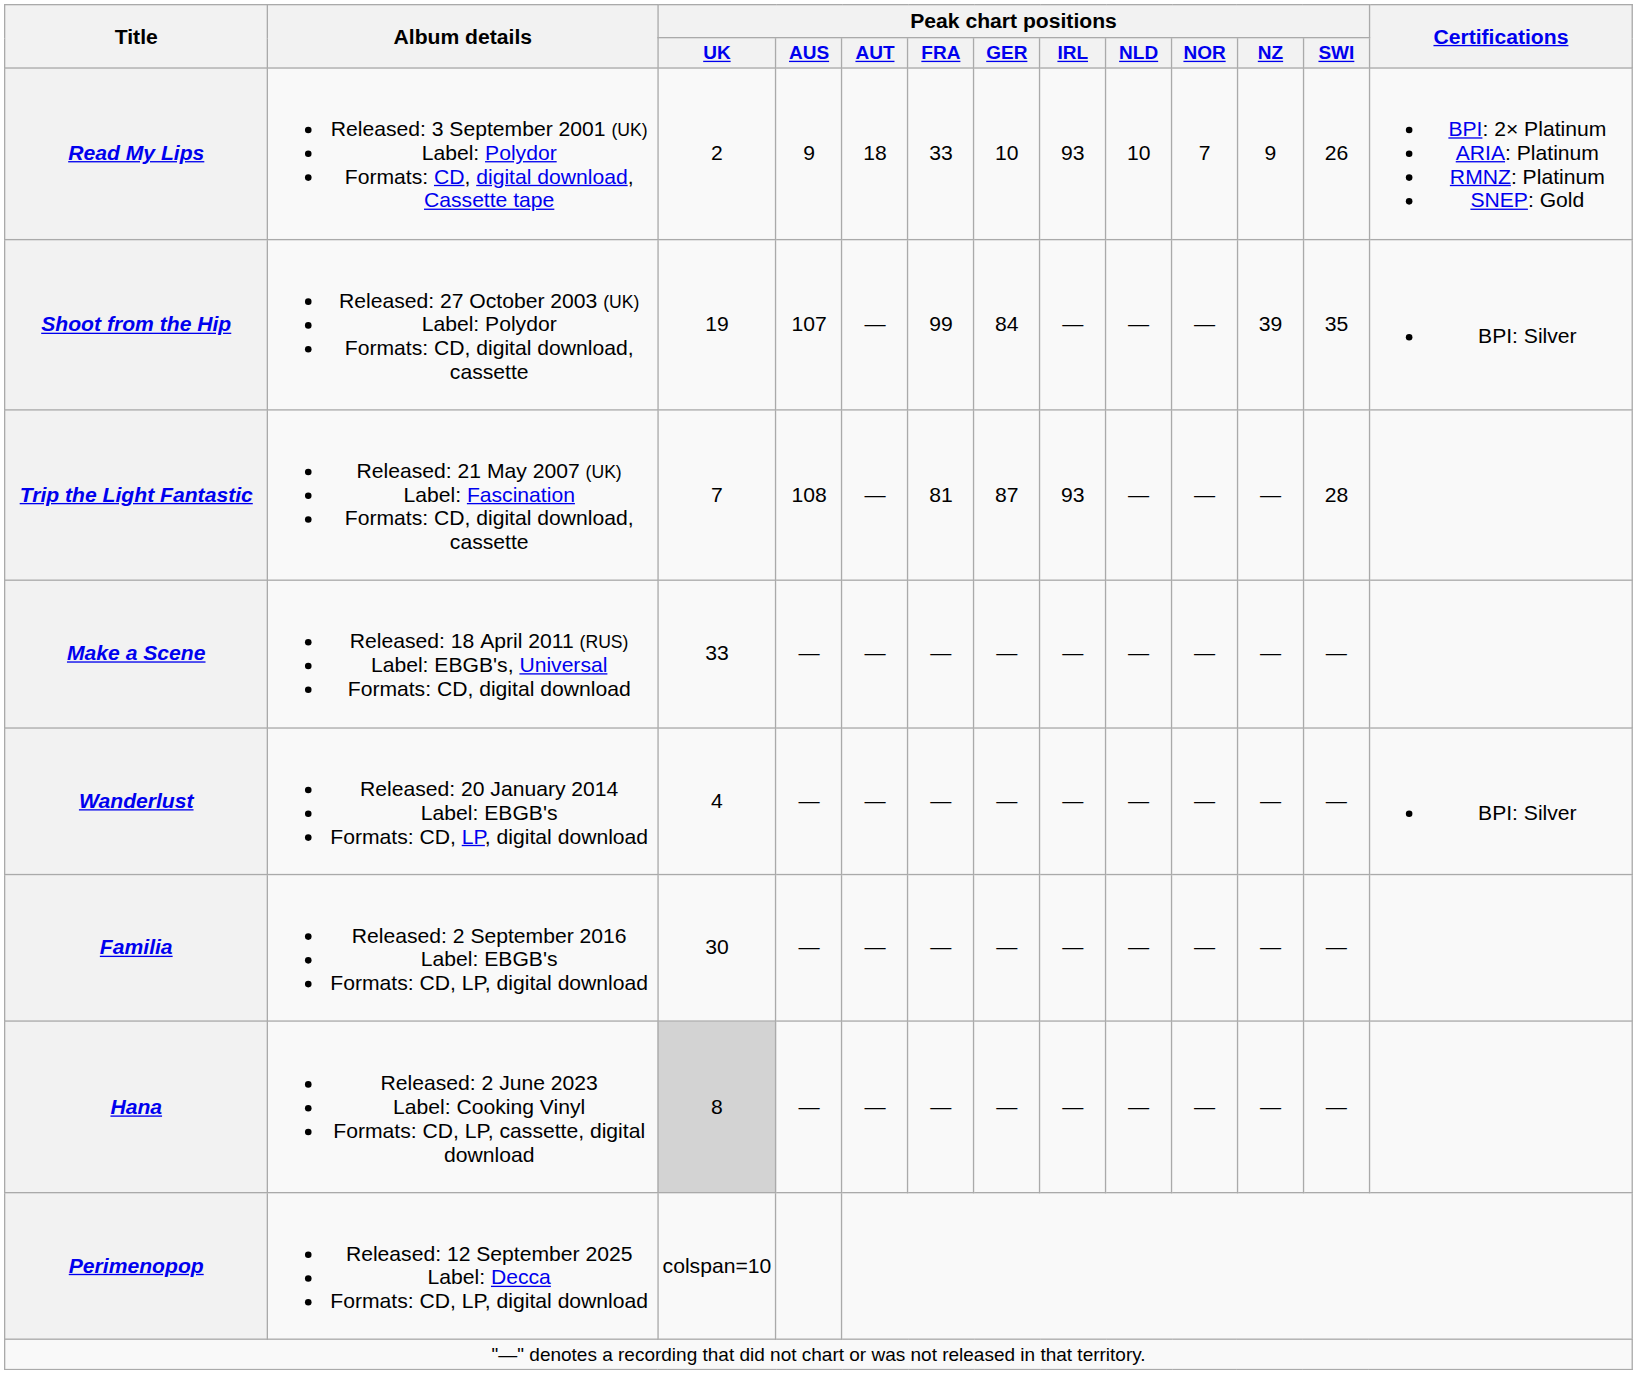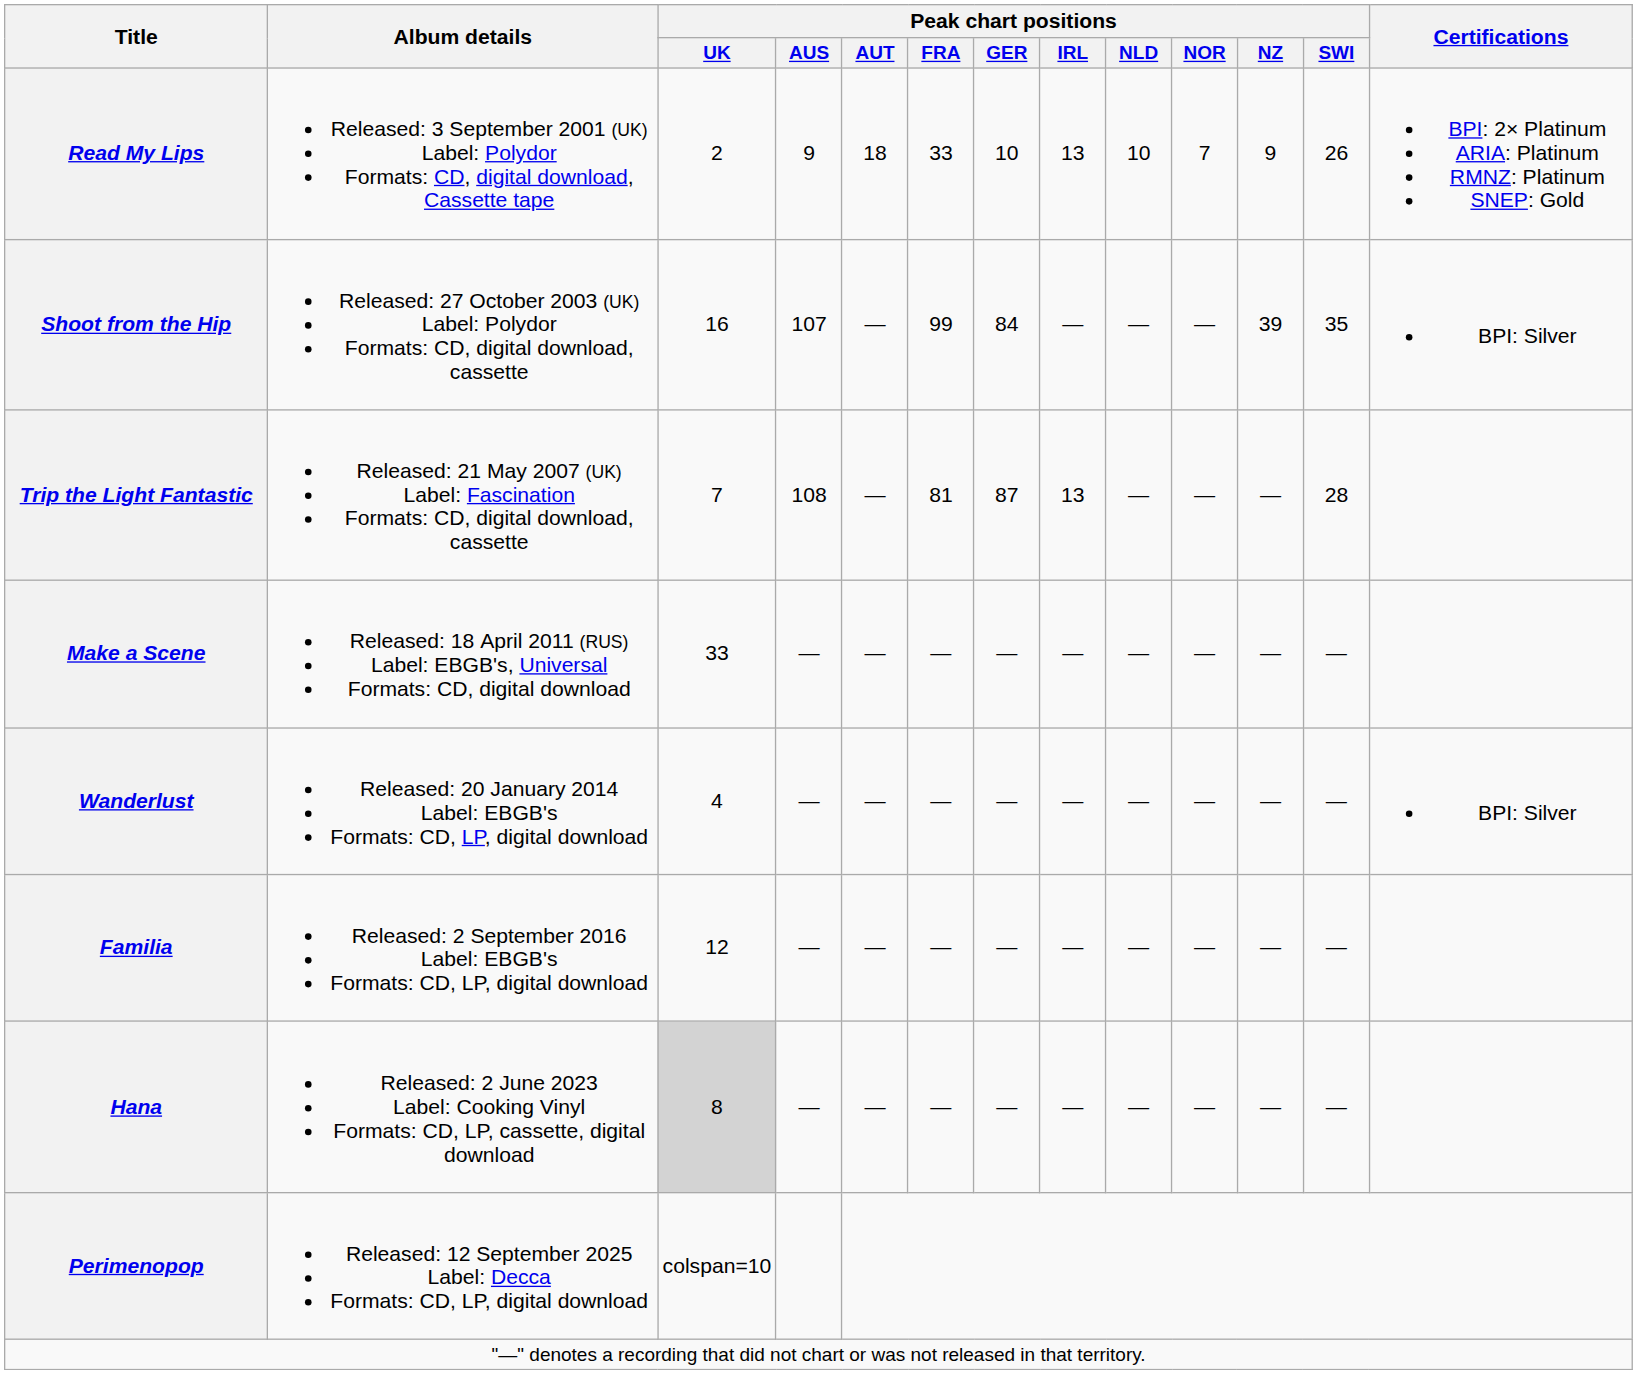(1073, 153) 93 -> (1073, 153) 13
(717, 324) 19 -> (717, 324) 16
(1073, 494) 93 -> (1073, 494) 13
(717, 947) 30 -> (717, 947) 12
